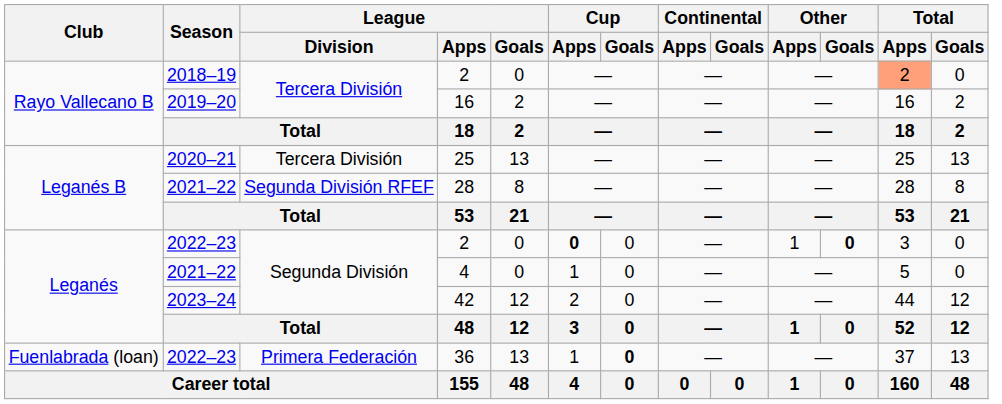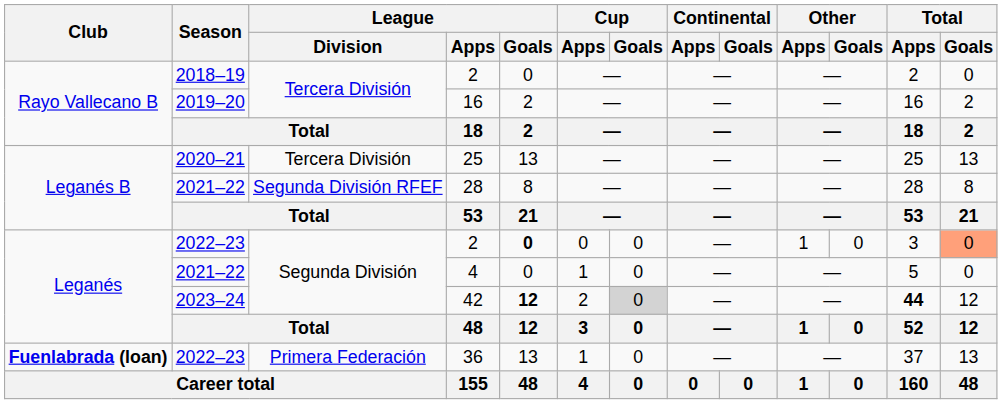(905, 74) lightsalmon background -> (914, 74) no background
(519, 243) normal -> (528, 243) bold
(574, 243) bold -> (583, 243) normal
(850, 243) bold -> (858, 243) normal
(960, 243) no background -> (969, 243) lightsalmon background
(519, 300) normal -> (528, 300) bold
(629, 300) no background -> (638, 300) lightgrey background
(905, 300) normal -> (913, 300) bold
(84, 356) normal -> (88, 356) bold
(629, 356) bold -> (638, 356) normal
